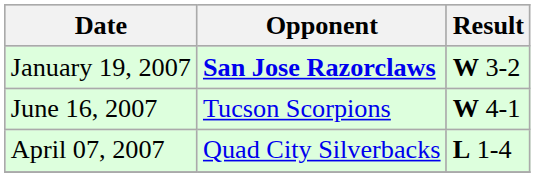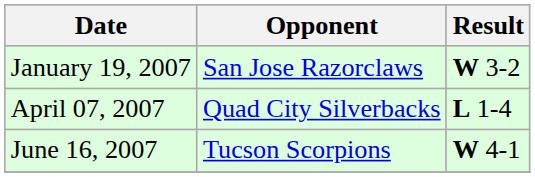(319, 66) bold -> (313, 66) normal
rows swapped: (88, 150) <-> (84, 108)
